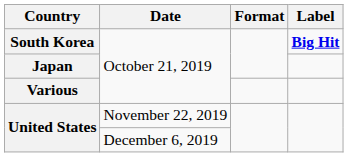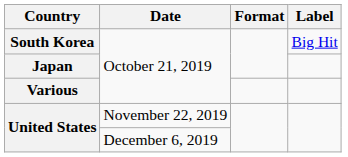(316, 41) bold -> (315, 41) normal
